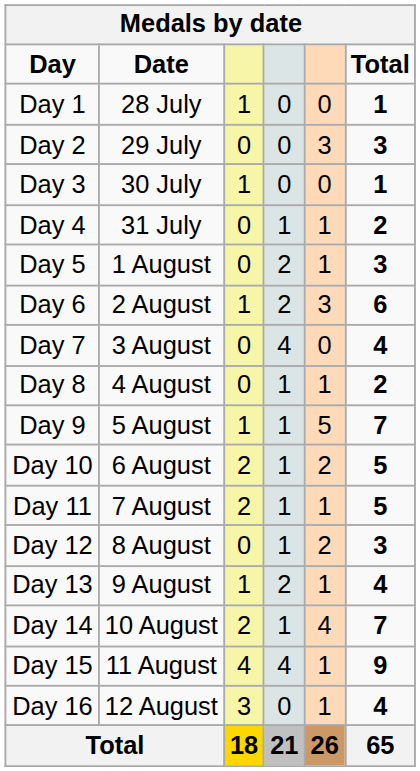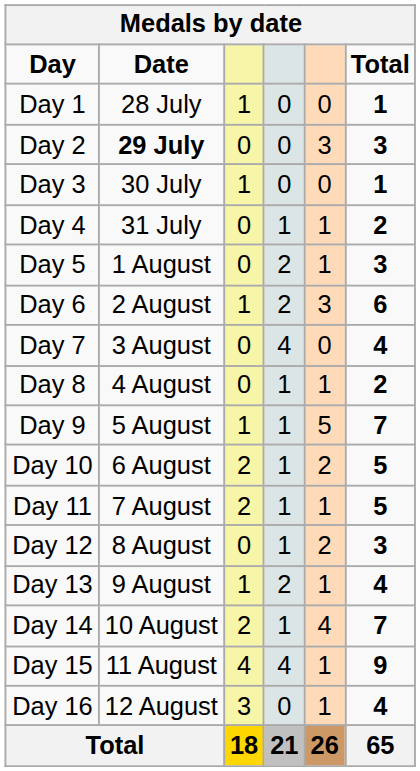(161, 145) normal -> (161, 145) bold
